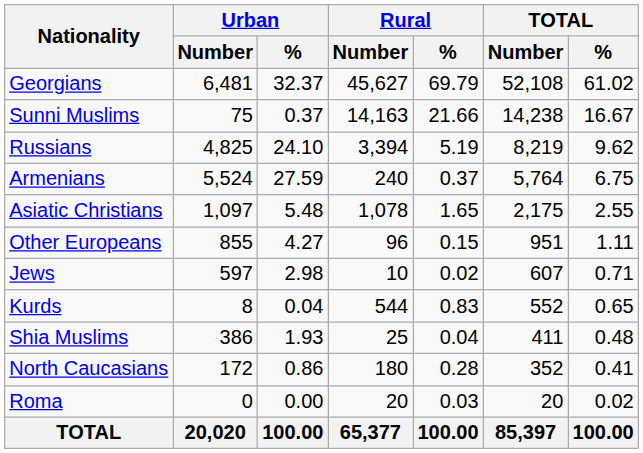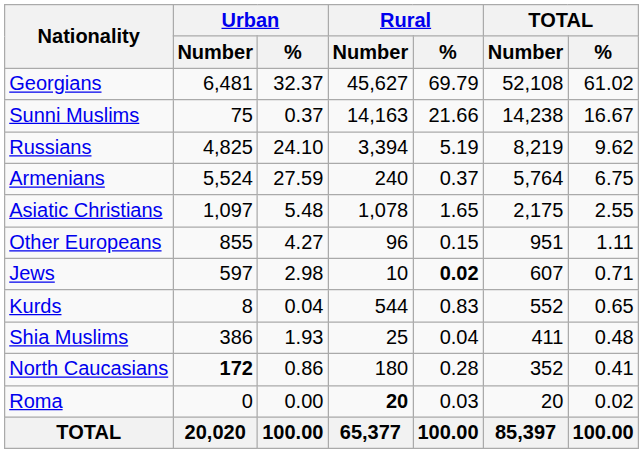(459, 274) normal -> (459, 274) bold
(236, 369) normal -> (236, 369) bold
(397, 400) normal -> (397, 400) bold
